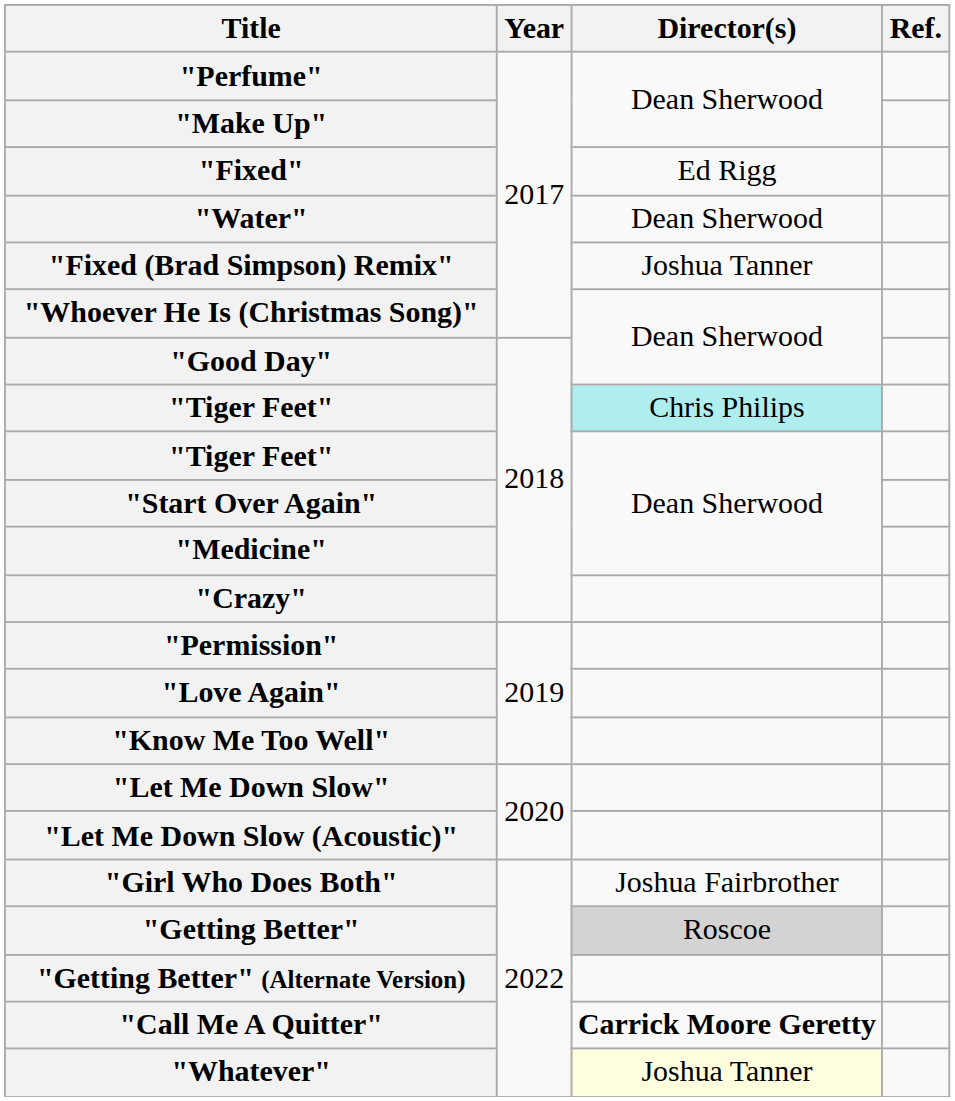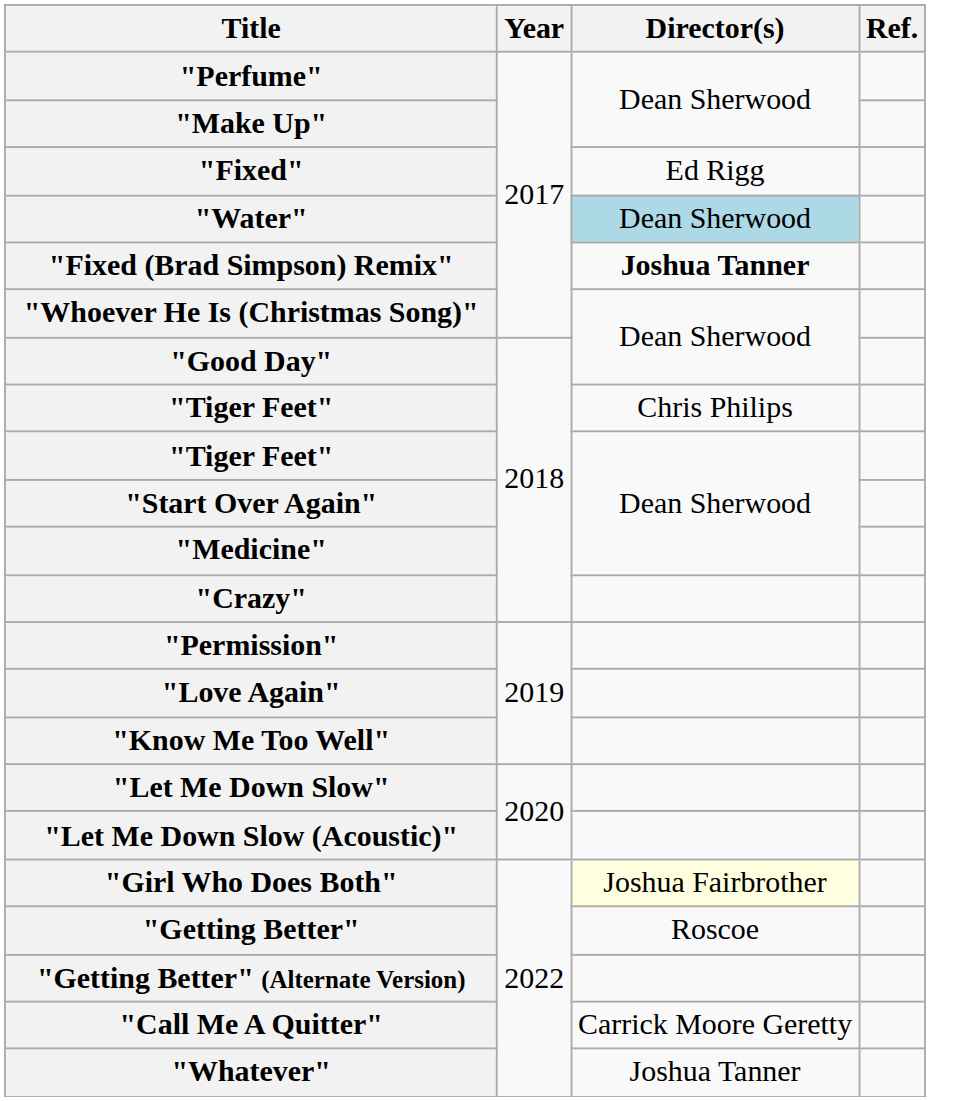(727, 218) no background -> (715, 218) lightblue background
(727, 265) normal -> (715, 265) bold
(727, 407) paleturquoise background -> (715, 407) no background
(727, 882) no background -> (715, 882) lightyellow background
(727, 929) lightgrey background -> (715, 929) no background
(727, 1024) bold -> (715, 1024) normal
(727, 1072) lightyellow background -> (715, 1072) no background
